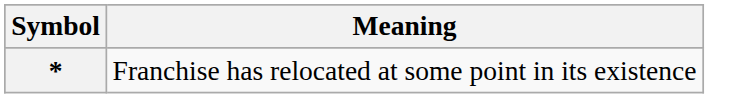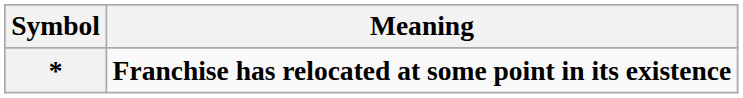(405, 69) normal -> (422, 69) bold
